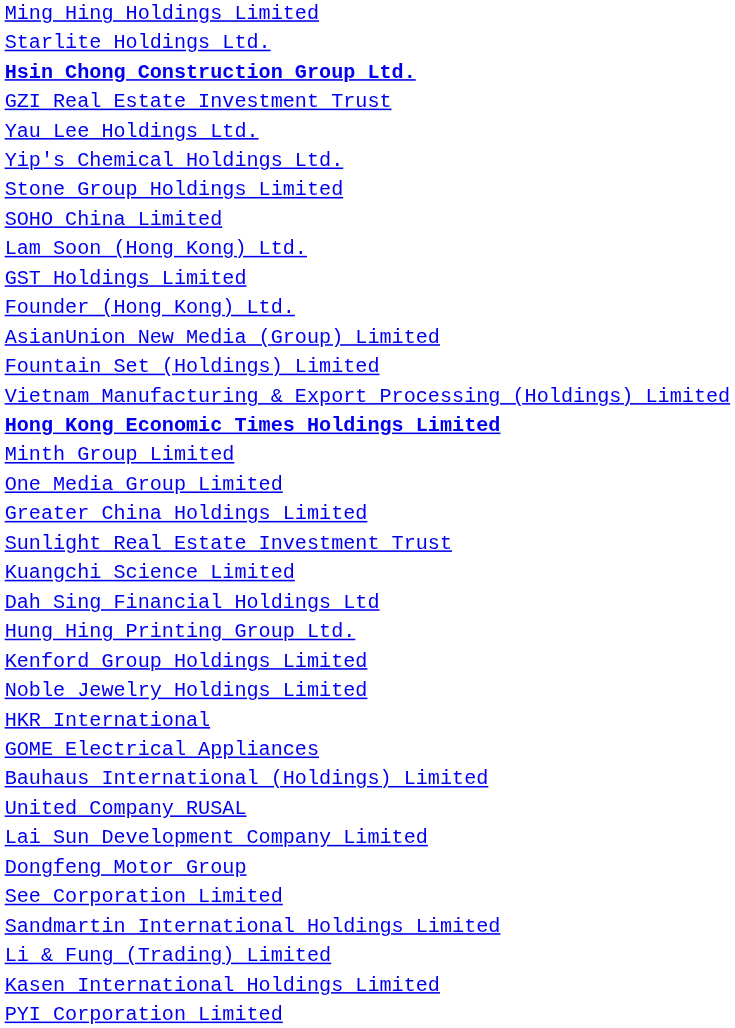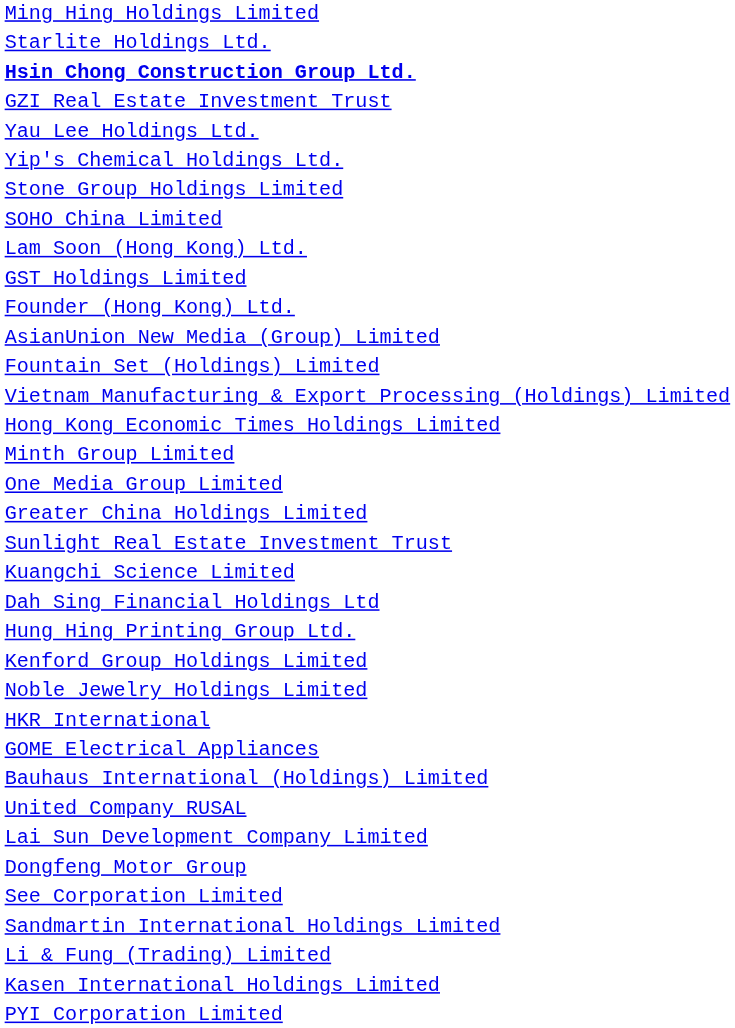(253, 426) bold -> (253, 426) normal
